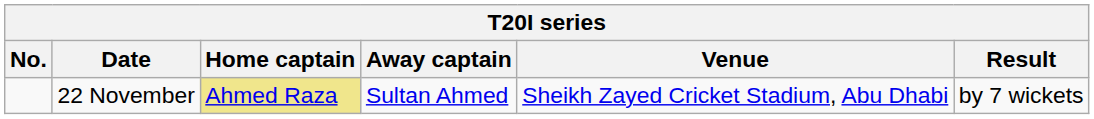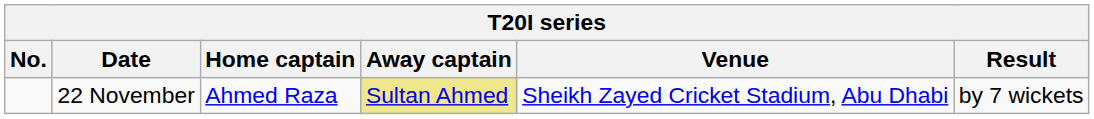(271, 95) khaki background -> (271, 95) no background
(437, 95) no background -> (437, 95) khaki background
